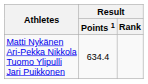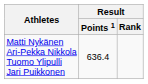(98, 57) 634.4 -> (98, 57) 636.4
